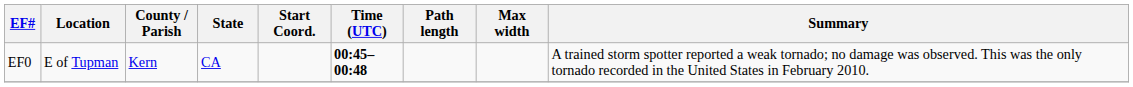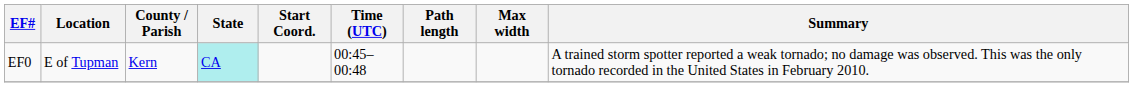(211, 62) no background -> (211, 62) paleturquoise background
(354, 62) bold -> (354, 62) normal
